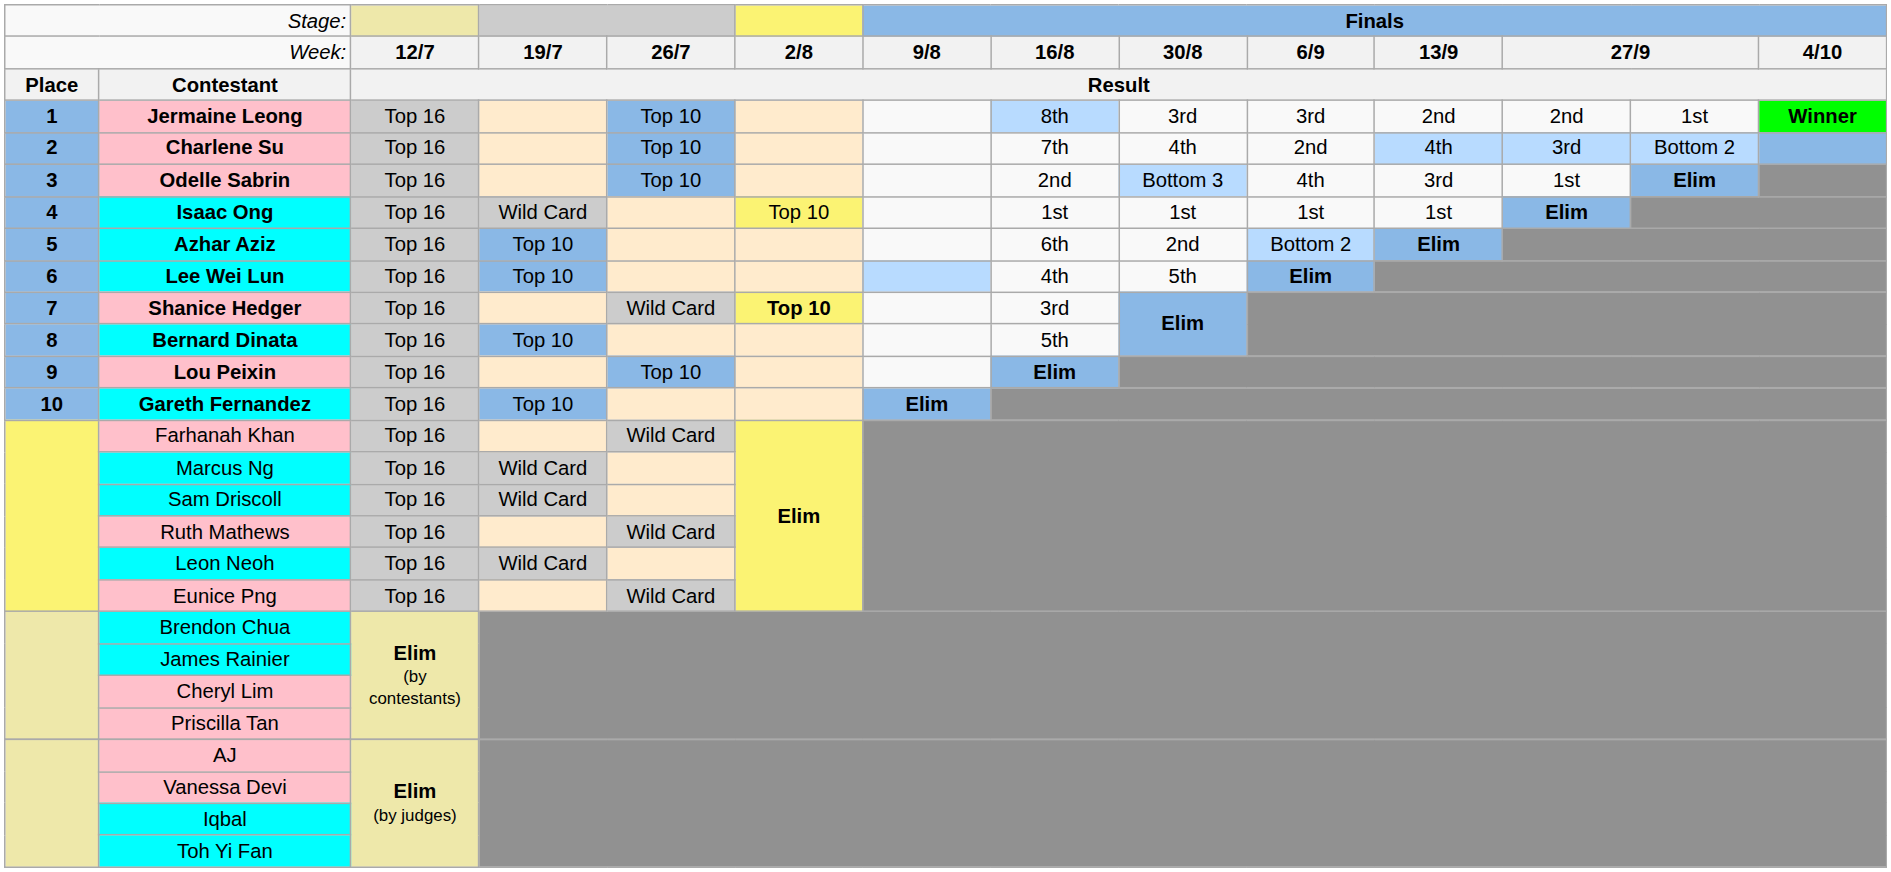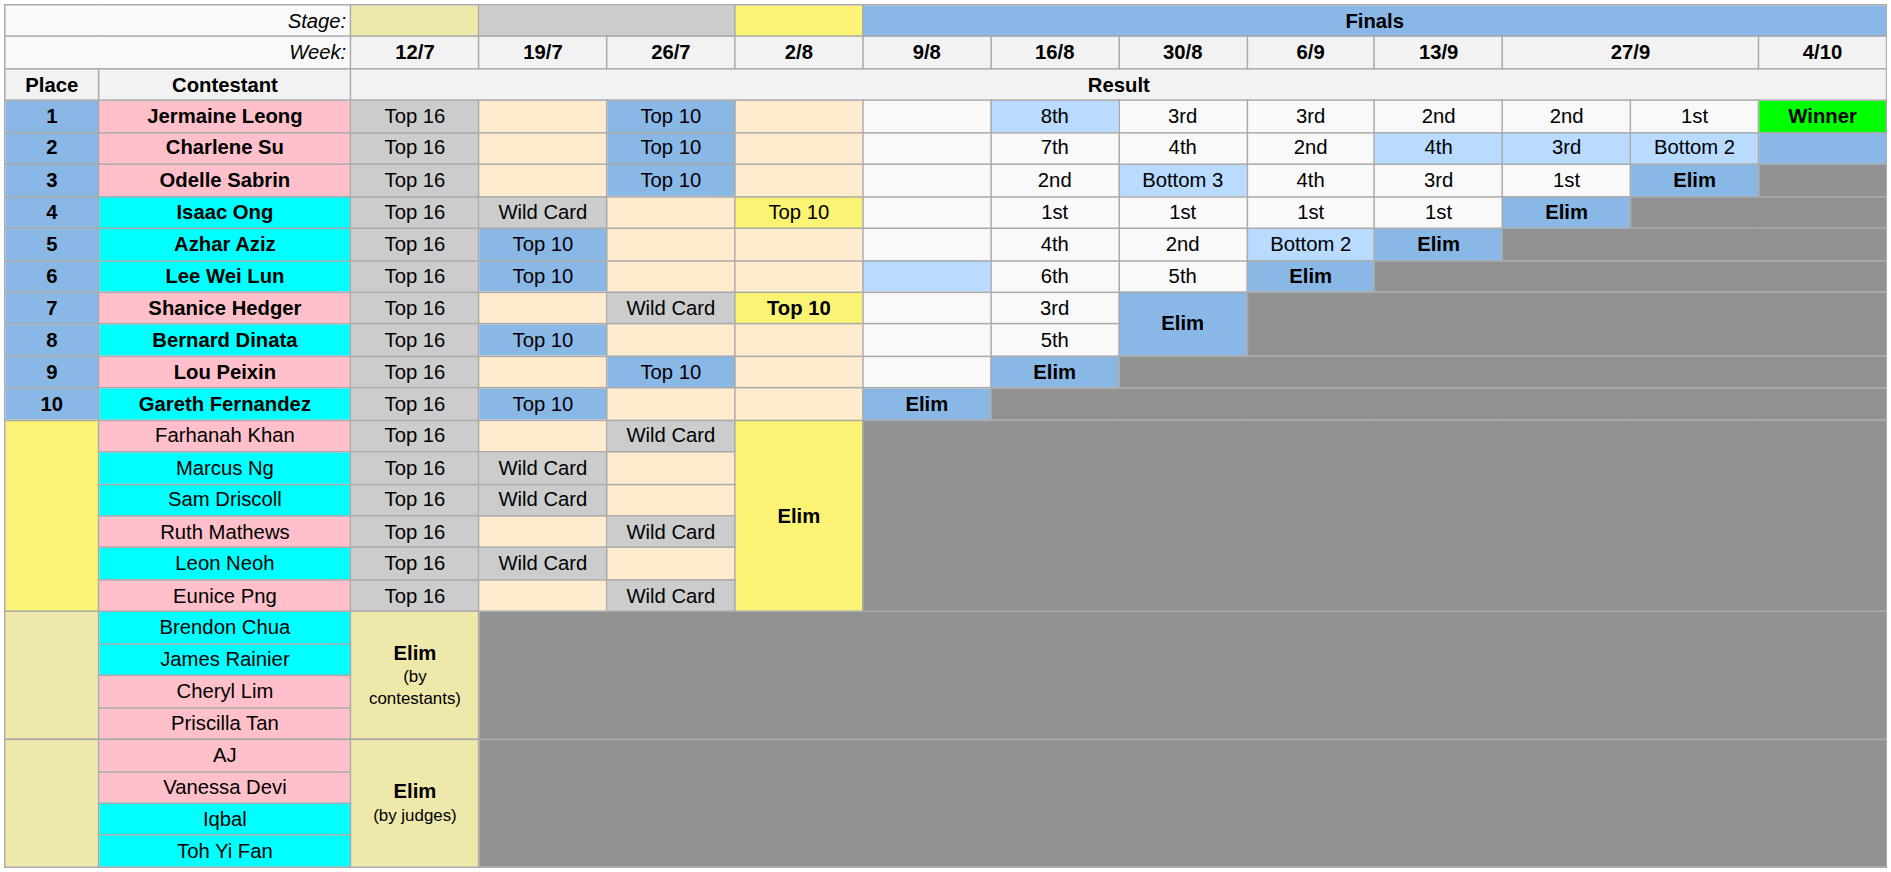(1055, 244) 6th -> (1055, 244) 4th
(1055, 276) 4th -> (1055, 276) 6th
